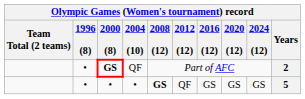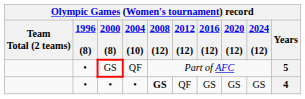(110, 68) bold -> (110, 68) normal
(286, 68) 2 -> (286, 68) 5
(286, 85) 5 -> (286, 85) 4
